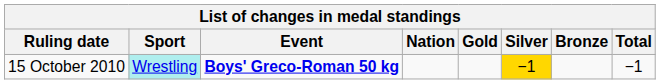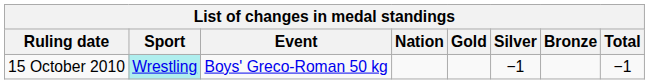(302, 66) bold -> (296, 66) normal
(527, 66) gold background -> (515, 66) no background
